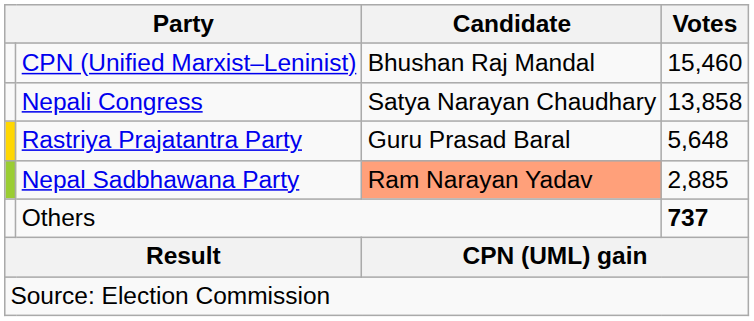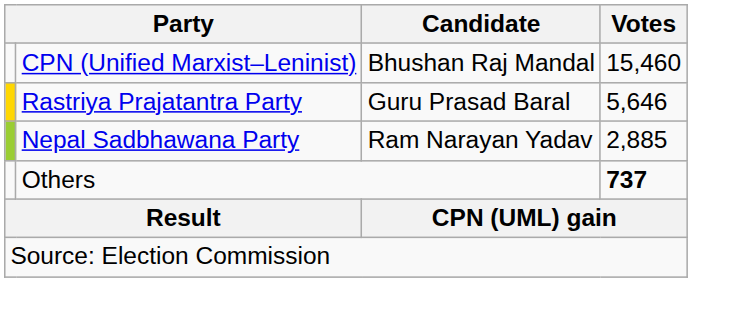- row: (112, 101)
(698, 140) 5,648 -> (637, 101) 5,646
(480, 179) lightsalmon background -> (480, 140) no background
